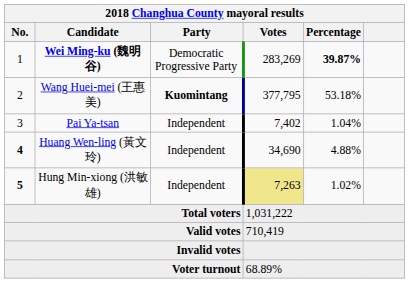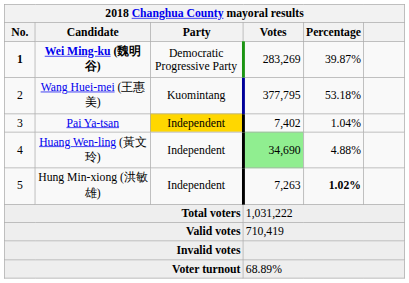(20, 59) normal -> (20, 59) bold
(342, 59) bold -> (343, 59) normal
(196, 95) bold -> (196, 95) normal
(196, 122) no background -> (196, 122) gold background
(20, 150) bold -> (20, 150) normal
(285, 150) no background -> (285, 150) lightgreen background
(20, 186) bold -> (20, 186) normal
(287, 186) khaki background -> (287, 186) no background
(346, 186) normal -> (345, 186) bold
